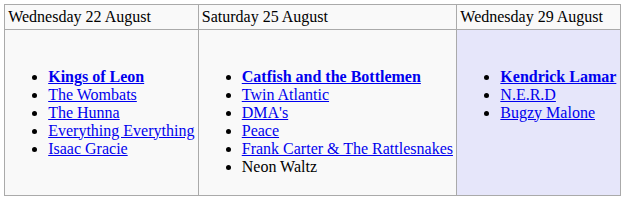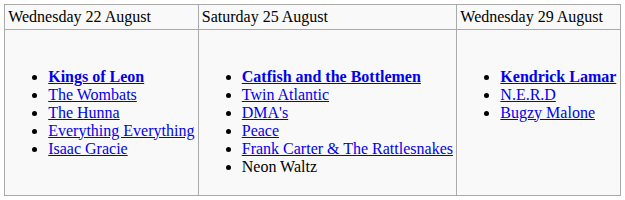(538, 95) lavender background -> (538, 95) no background
